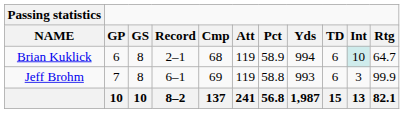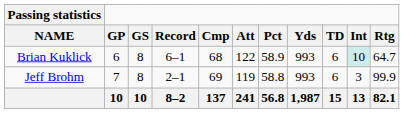(175, 56) 2–1 -> (175, 56) 6–1
(245, 56) 119 -> (245, 56) 122
(305, 56) 994 -> (305, 56) 993
(175, 77) 6–1 -> (175, 77) 2–1
